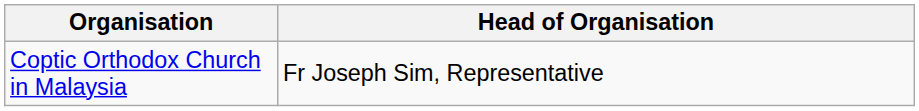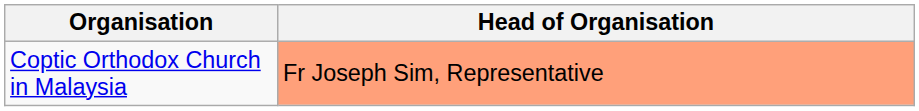(443, 73) no background -> (443, 73) lightsalmon background
